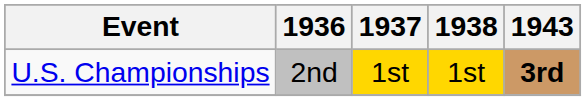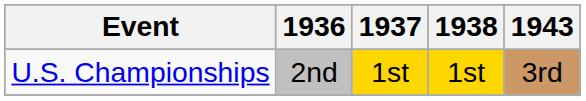(542, 71) bold -> (542, 71) normal
